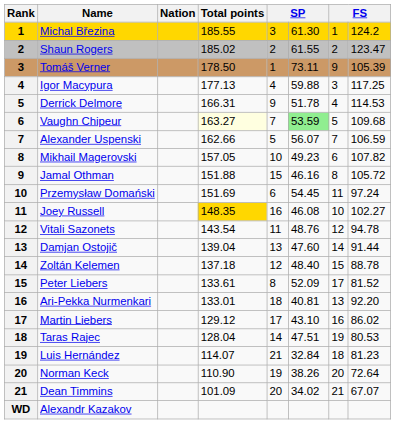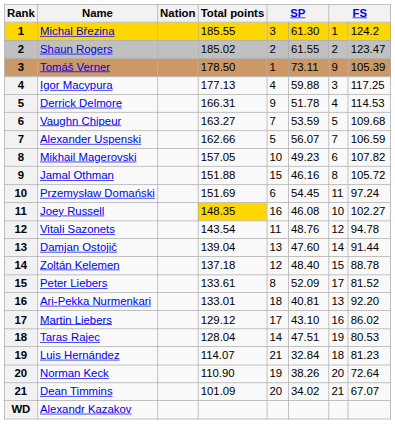(218, 121) lightyellow background -> (218, 121) no background
(305, 121) lightgreen background -> (305, 121) no background
